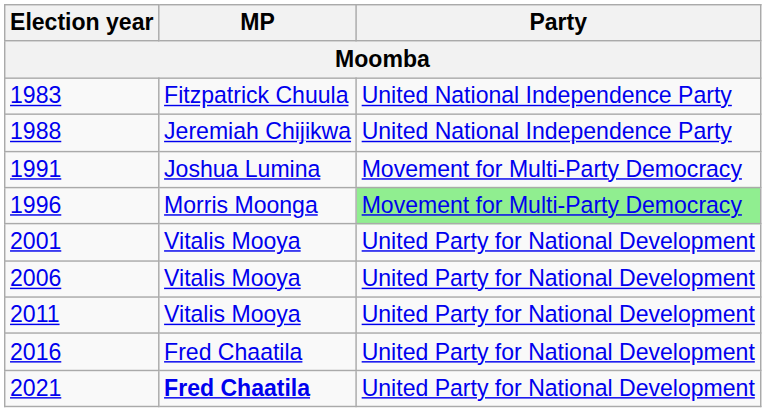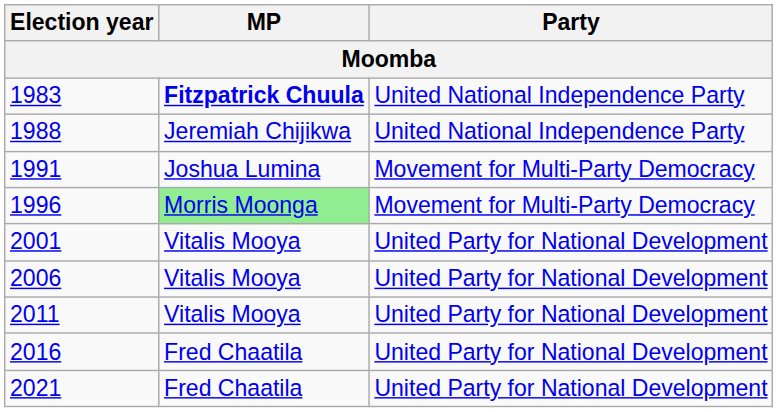(256, 95) normal -> (264, 95) bold
(241, 205) no background -> (241, 205) lightgreen background
(552, 205) lightgreen background -> (565, 205) no background
(237, 388) bold -> (233, 388) normal
